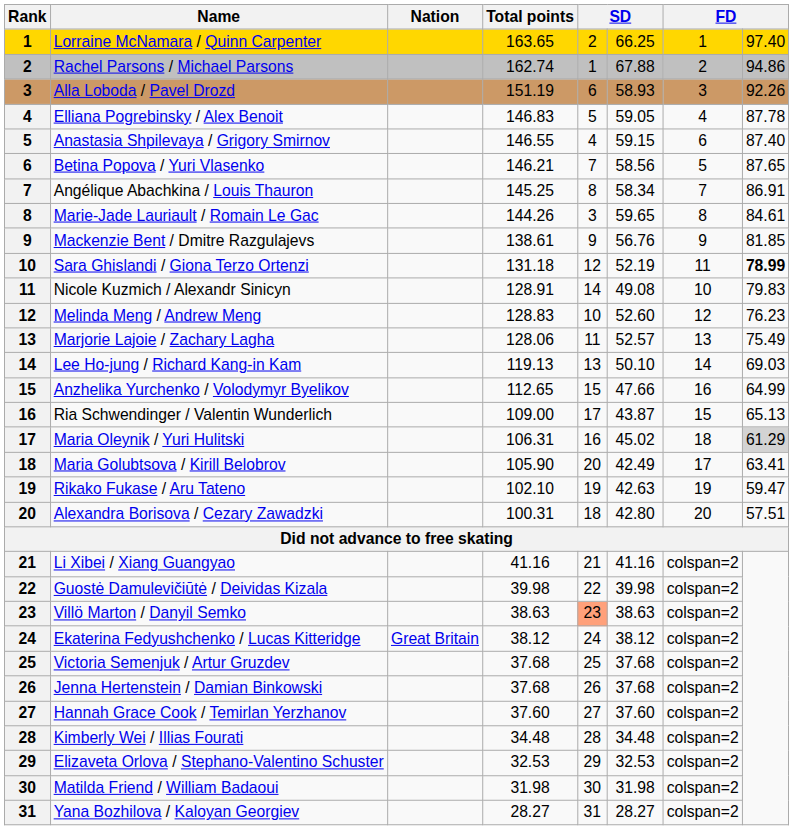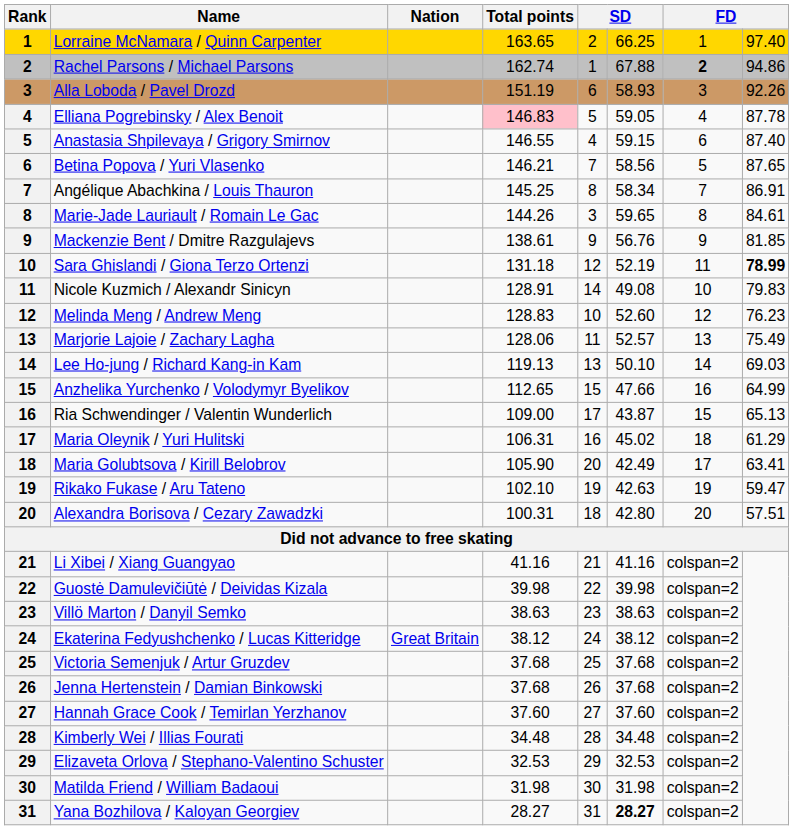(703, 66) normal -> (703, 66) bold
(530, 116) no background -> (530, 116) pink background
(766, 439) lightgrey background -> (766, 439) no background
(592, 613) lightsalmon background -> (592, 613) no background
(635, 812) normal -> (635, 812) bold
